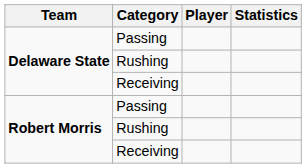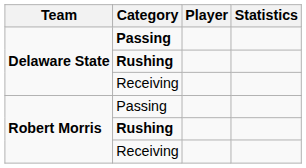(142, 38) normal -> (144, 38) bold
(142, 61) normal -> (145, 61) bold
(142, 128) normal -> (145, 128) bold
